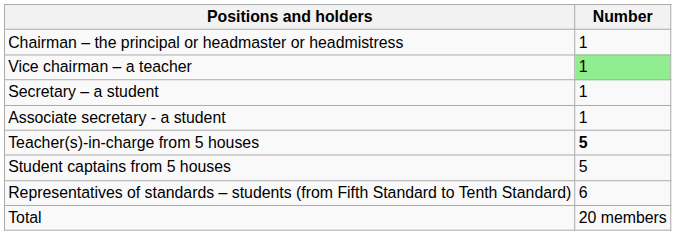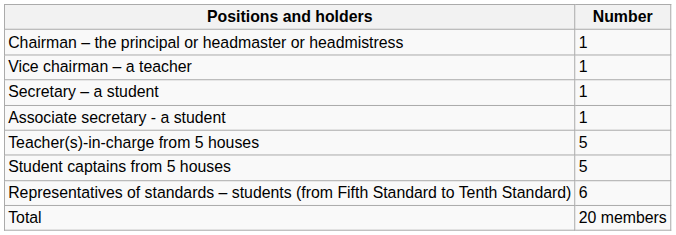(583, 67) lightgreen background -> (583, 67) no background
(583, 142) bold -> (583, 142) normal
